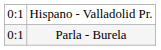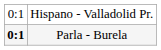(16, 34) normal -> (16, 34) bold
